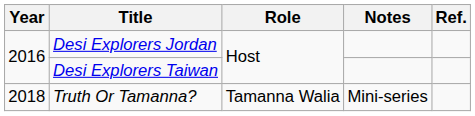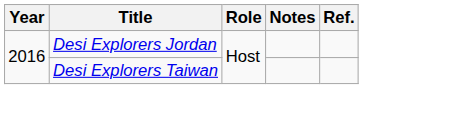- row: (125, 96)
